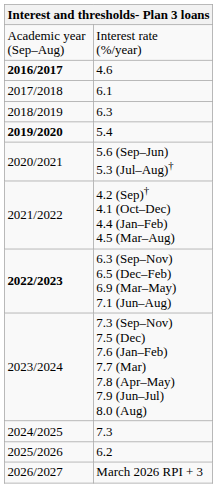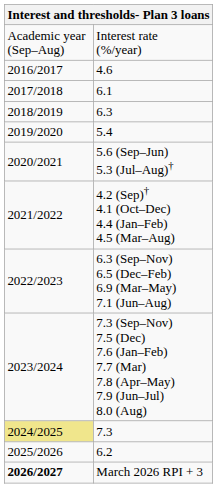(35, 70) bold -> (35, 70) normal
(35, 132) bold -> (35, 132) normal
(35, 280) bold -> (35, 280) normal
(35, 431) no background -> (35, 431) khaki background
(35, 472) normal -> (35, 472) bold
